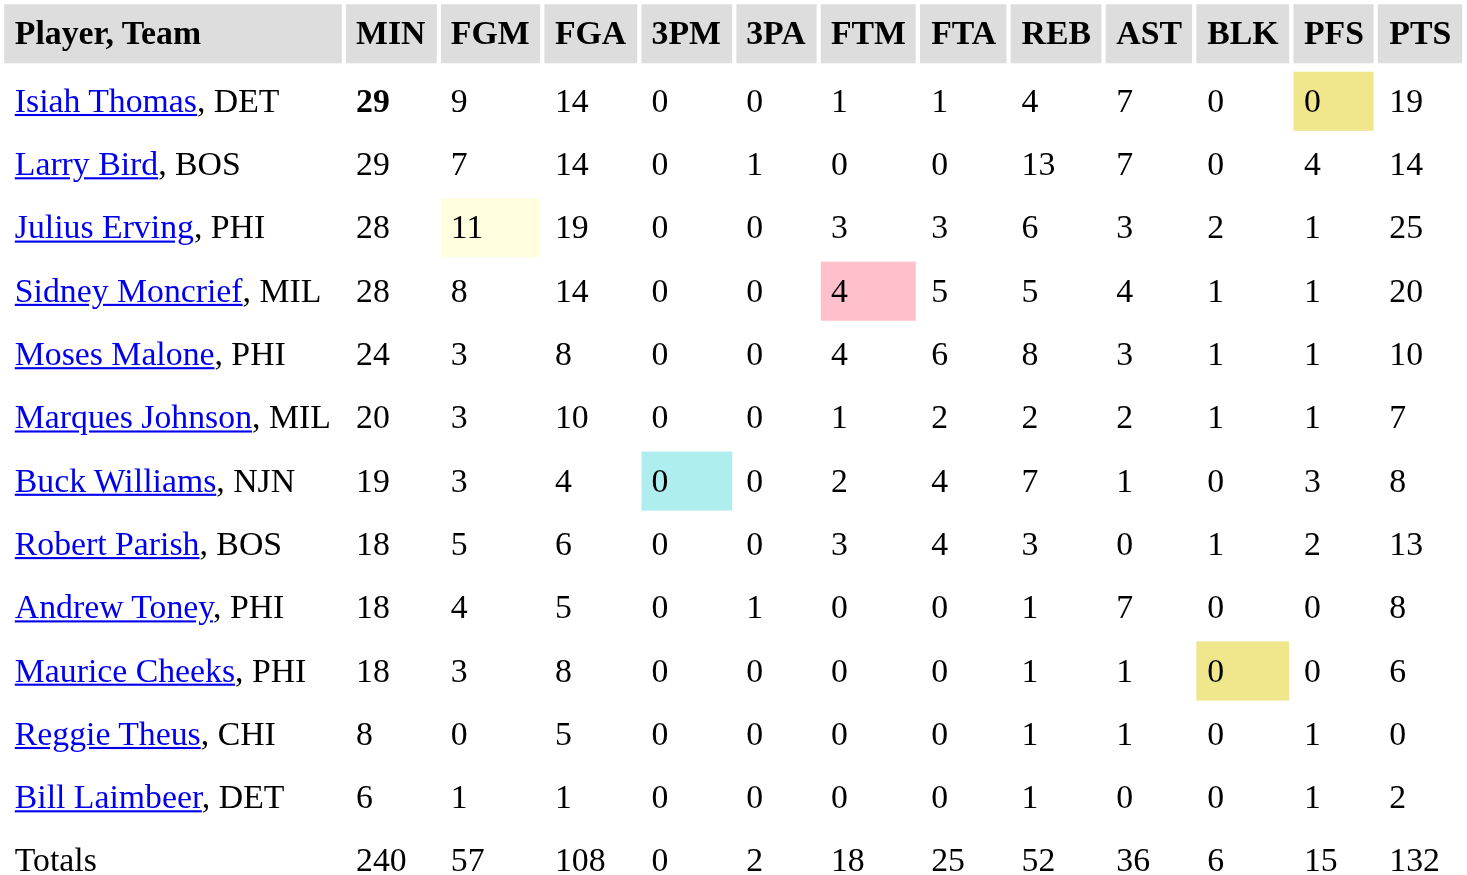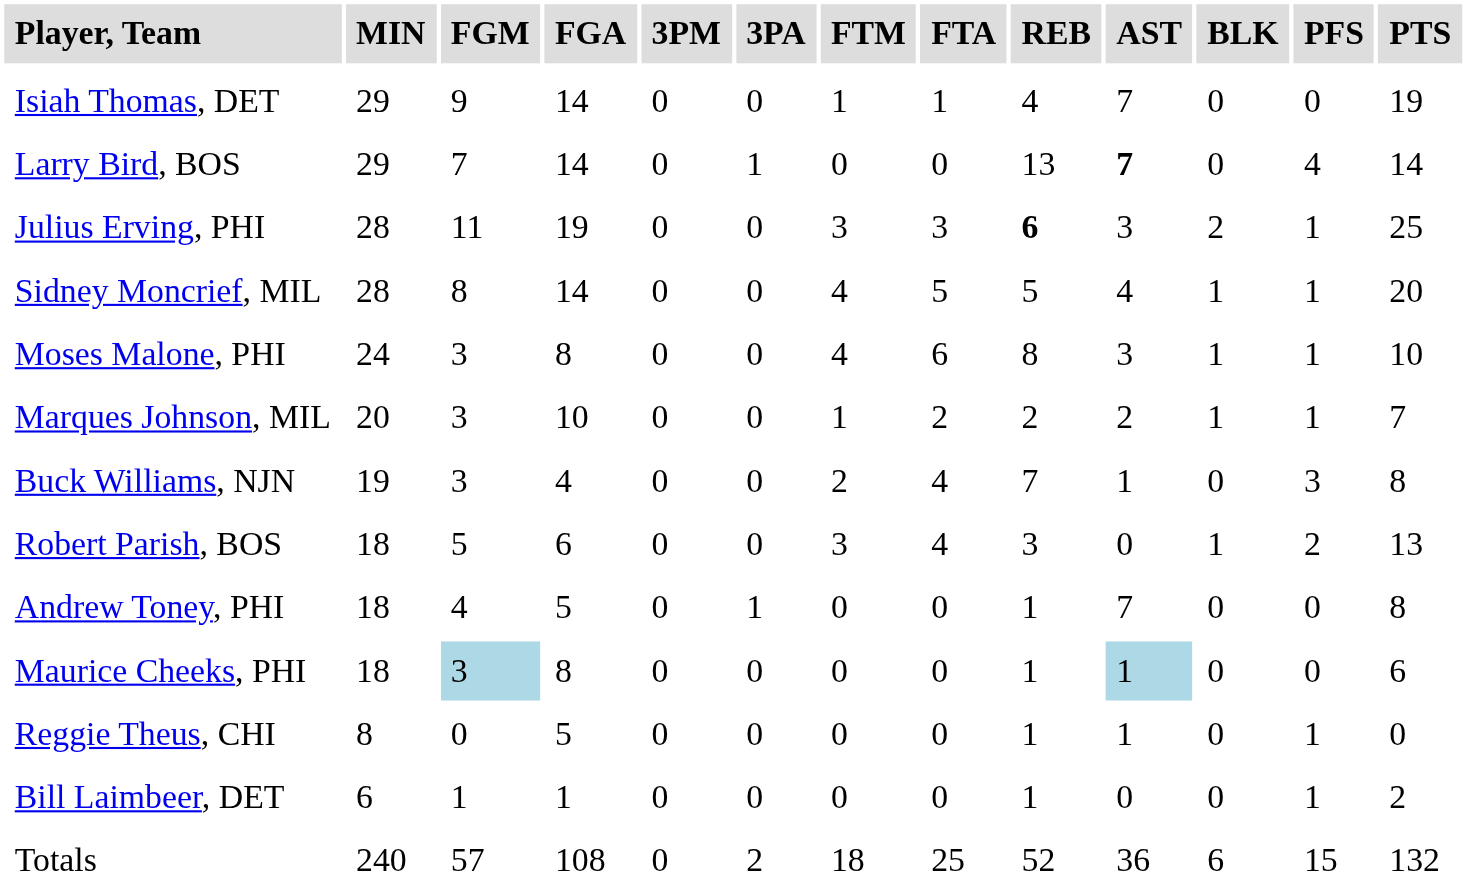(373, 100) bold -> (373, 100) normal
(1312, 100) khaki background -> (1312, 100) no background
(1125, 164) normal -> (1125, 164) bold
(467, 227) lightyellow background -> (467, 227) no background
(1030, 227) normal -> (1030, 227) bold
(839, 290) pink background -> (839, 290) no background
(660, 480) paleturquoise background -> (660, 480) no background
(459, 670) no background -> (459, 670) lightblue background
(1125, 670) no background -> (1125, 670) lightblue background
(1216, 670) khaki background -> (1216, 670) no background
